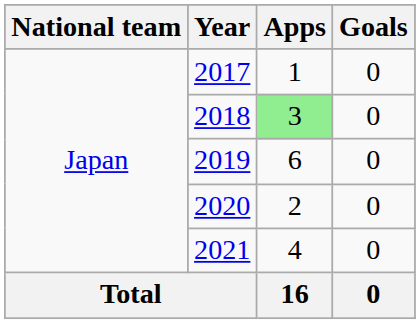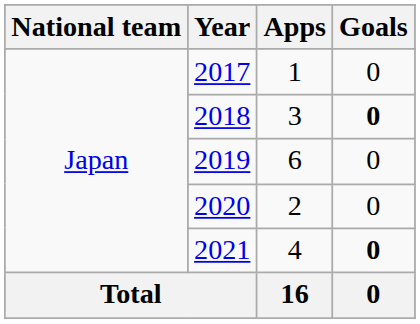(295, 116) lightgreen background -> (295, 116) no background
(373, 116) normal -> (373, 116) bold
(373, 250) normal -> (373, 250) bold
